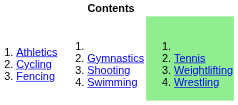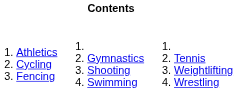(190, 65) lightgreen background -> (190, 65) no background
